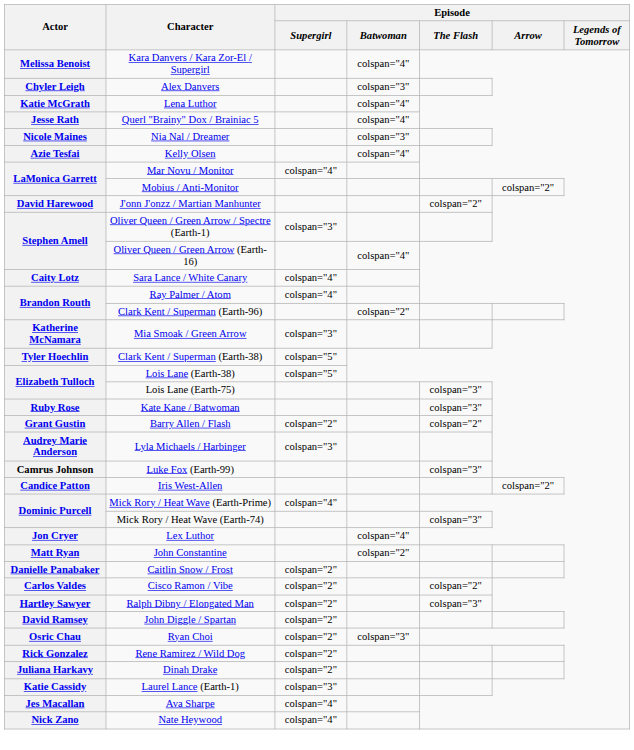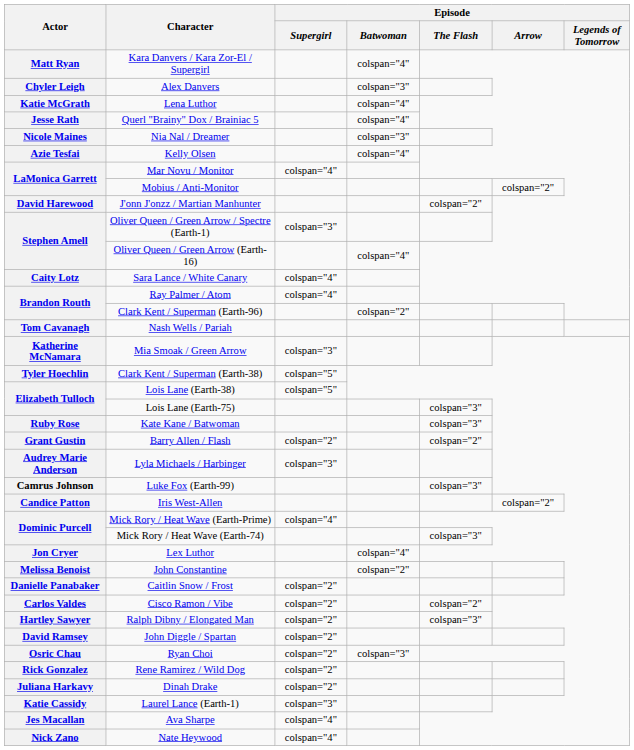(55, 64) Melissa Benoist -> (55, 64) Matt Ryan
+ row: (190, 328)
(55, 553) Matt Ryan -> (55, 569) Melissa Benoist
